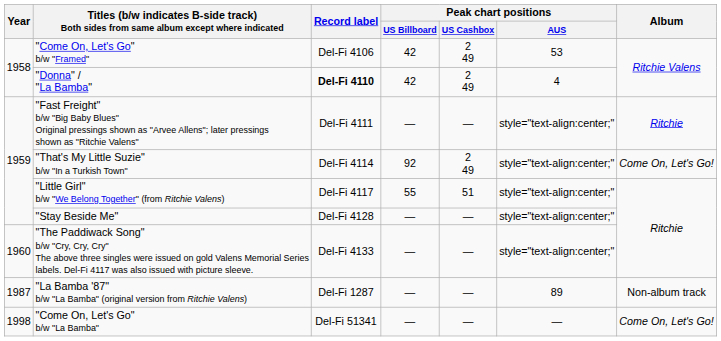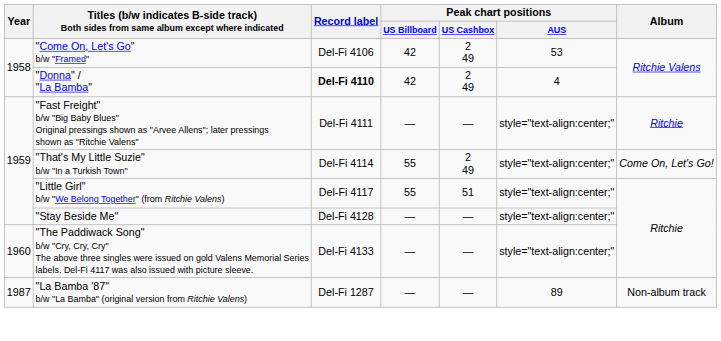(410, 164) 92 -> (410, 164) 55
- row: (85, 321)
